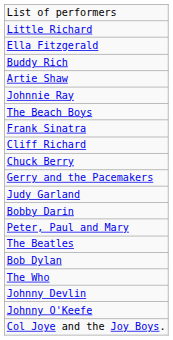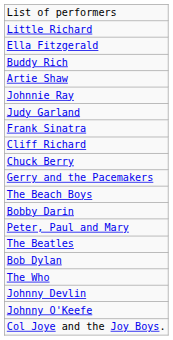(50, 112) The Beach Boys -> (43, 112) Judy Garland
(43, 194) Judy Garland -> (50, 194) The Beach Boys
